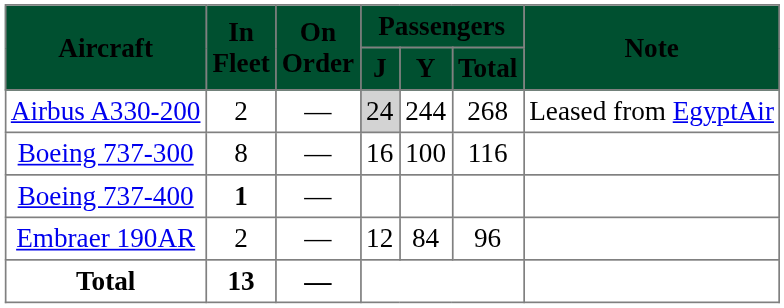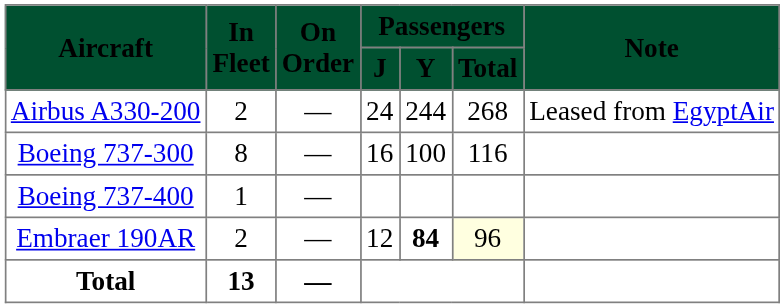(380, 110) lightgrey background -> (380, 110) no background
(241, 195) bold -> (241, 195) normal
(426, 238) normal -> (426, 238) bold
(488, 238) no background -> (488, 238) lightyellow background
